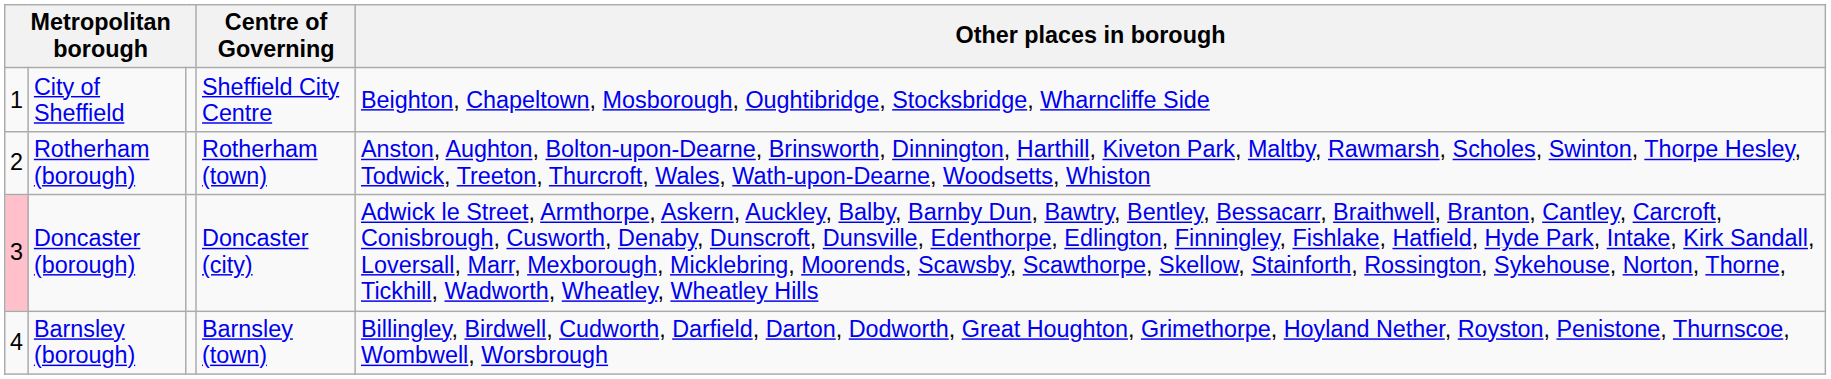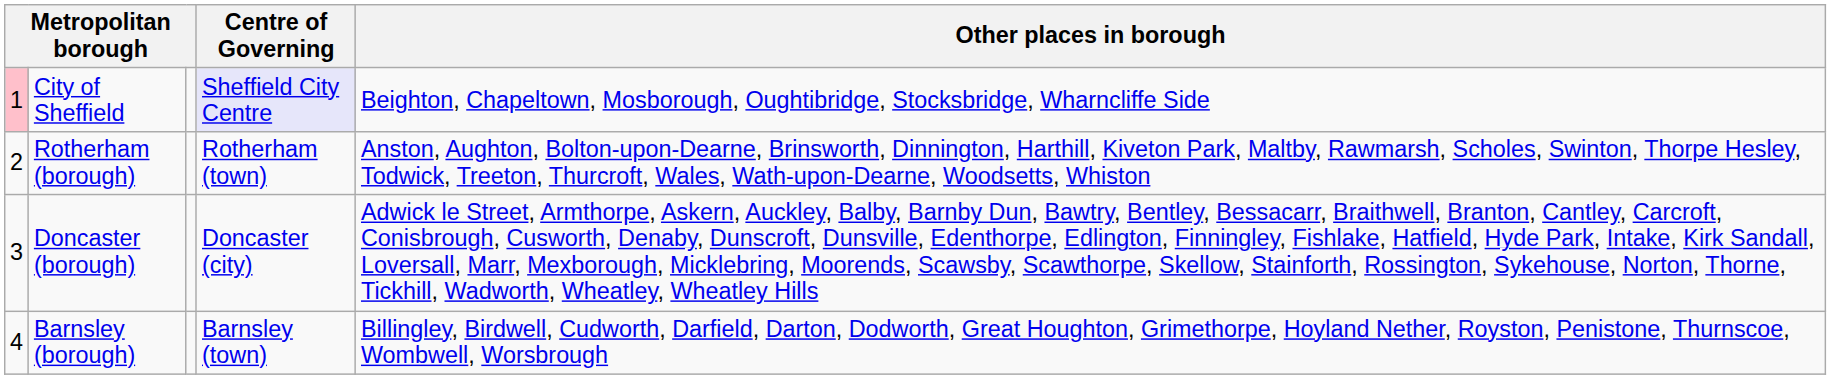(17, 99) no background -> (17, 99) pink background
(271, 99) no background -> (271, 99) lavender background
(17, 252) pink background -> (17, 252) no background
